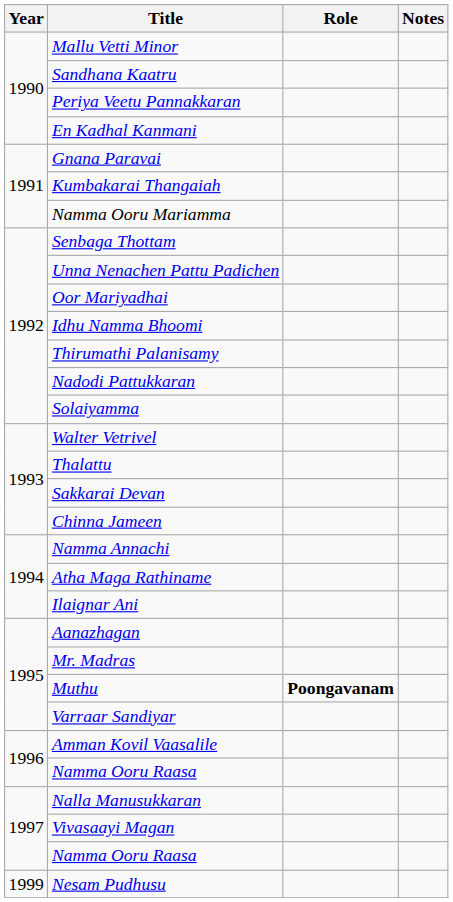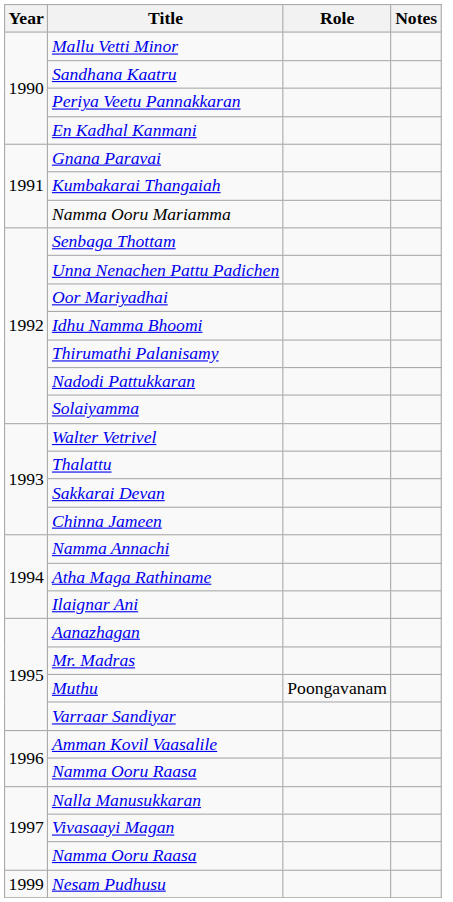(341, 688) bold -> (337, 688) normal
